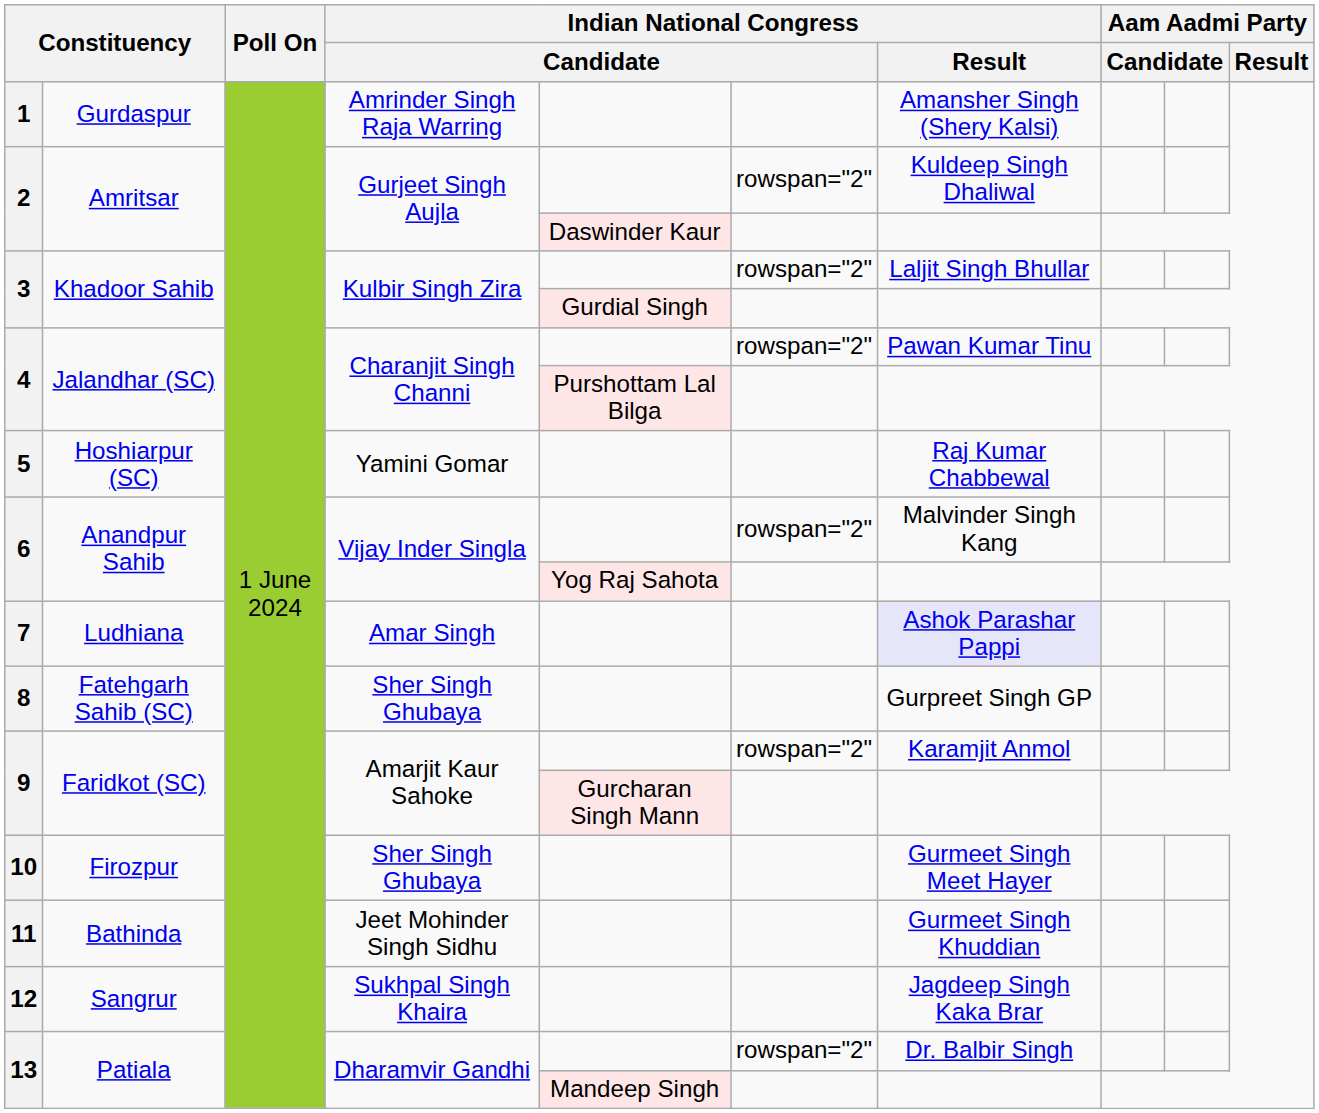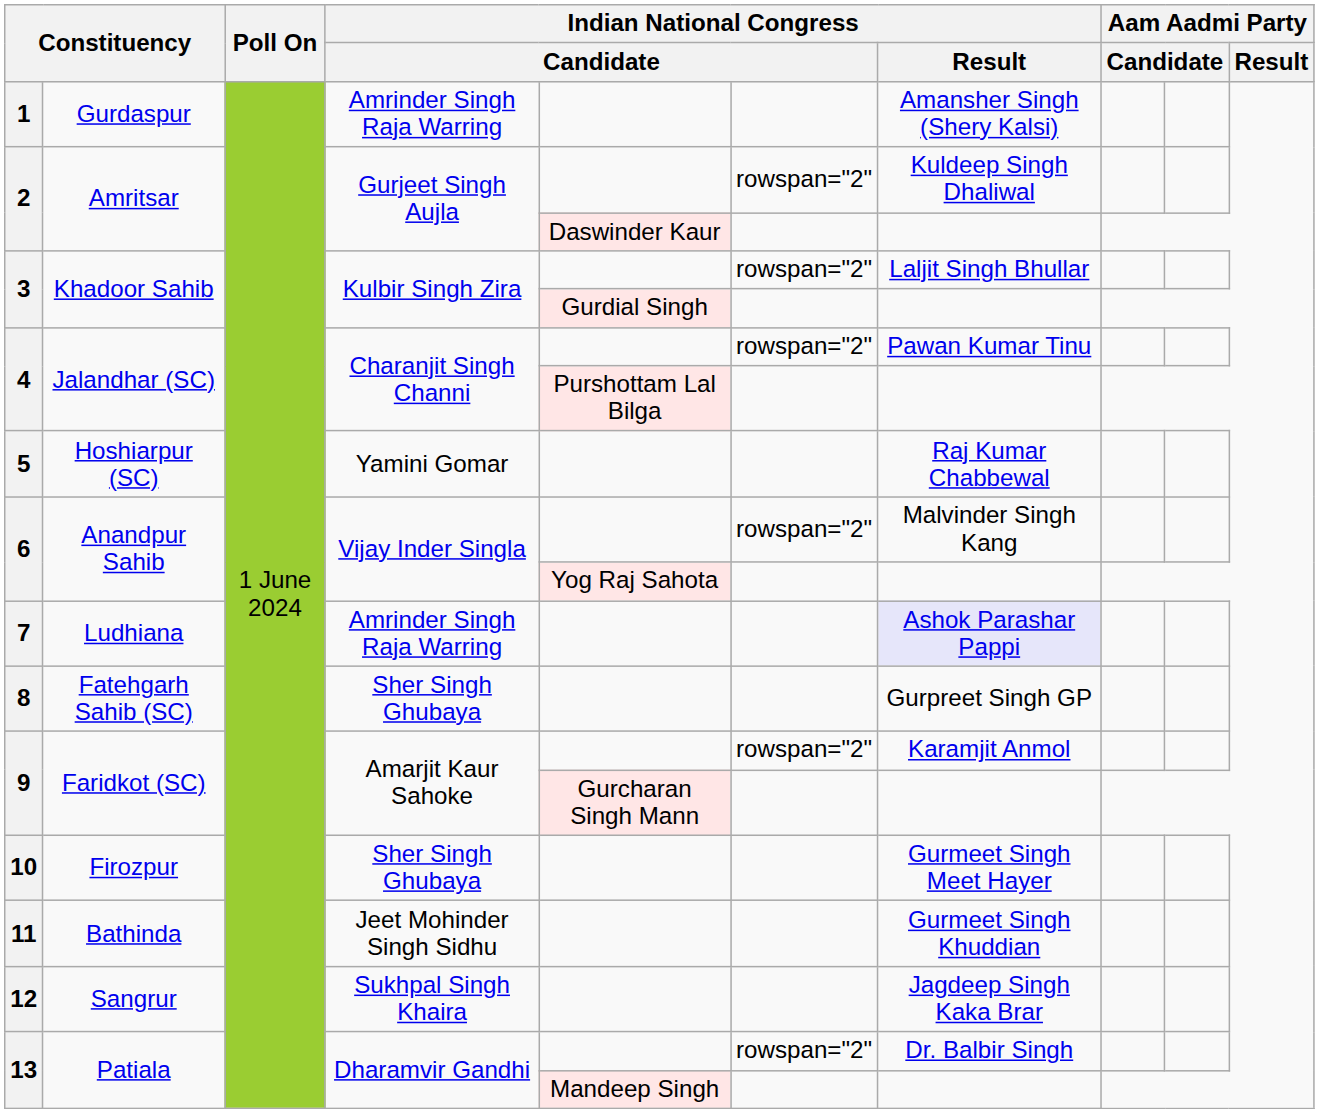(432, 632) Amar Singh -> (432, 632) Amrinder Singh Raja Warring
